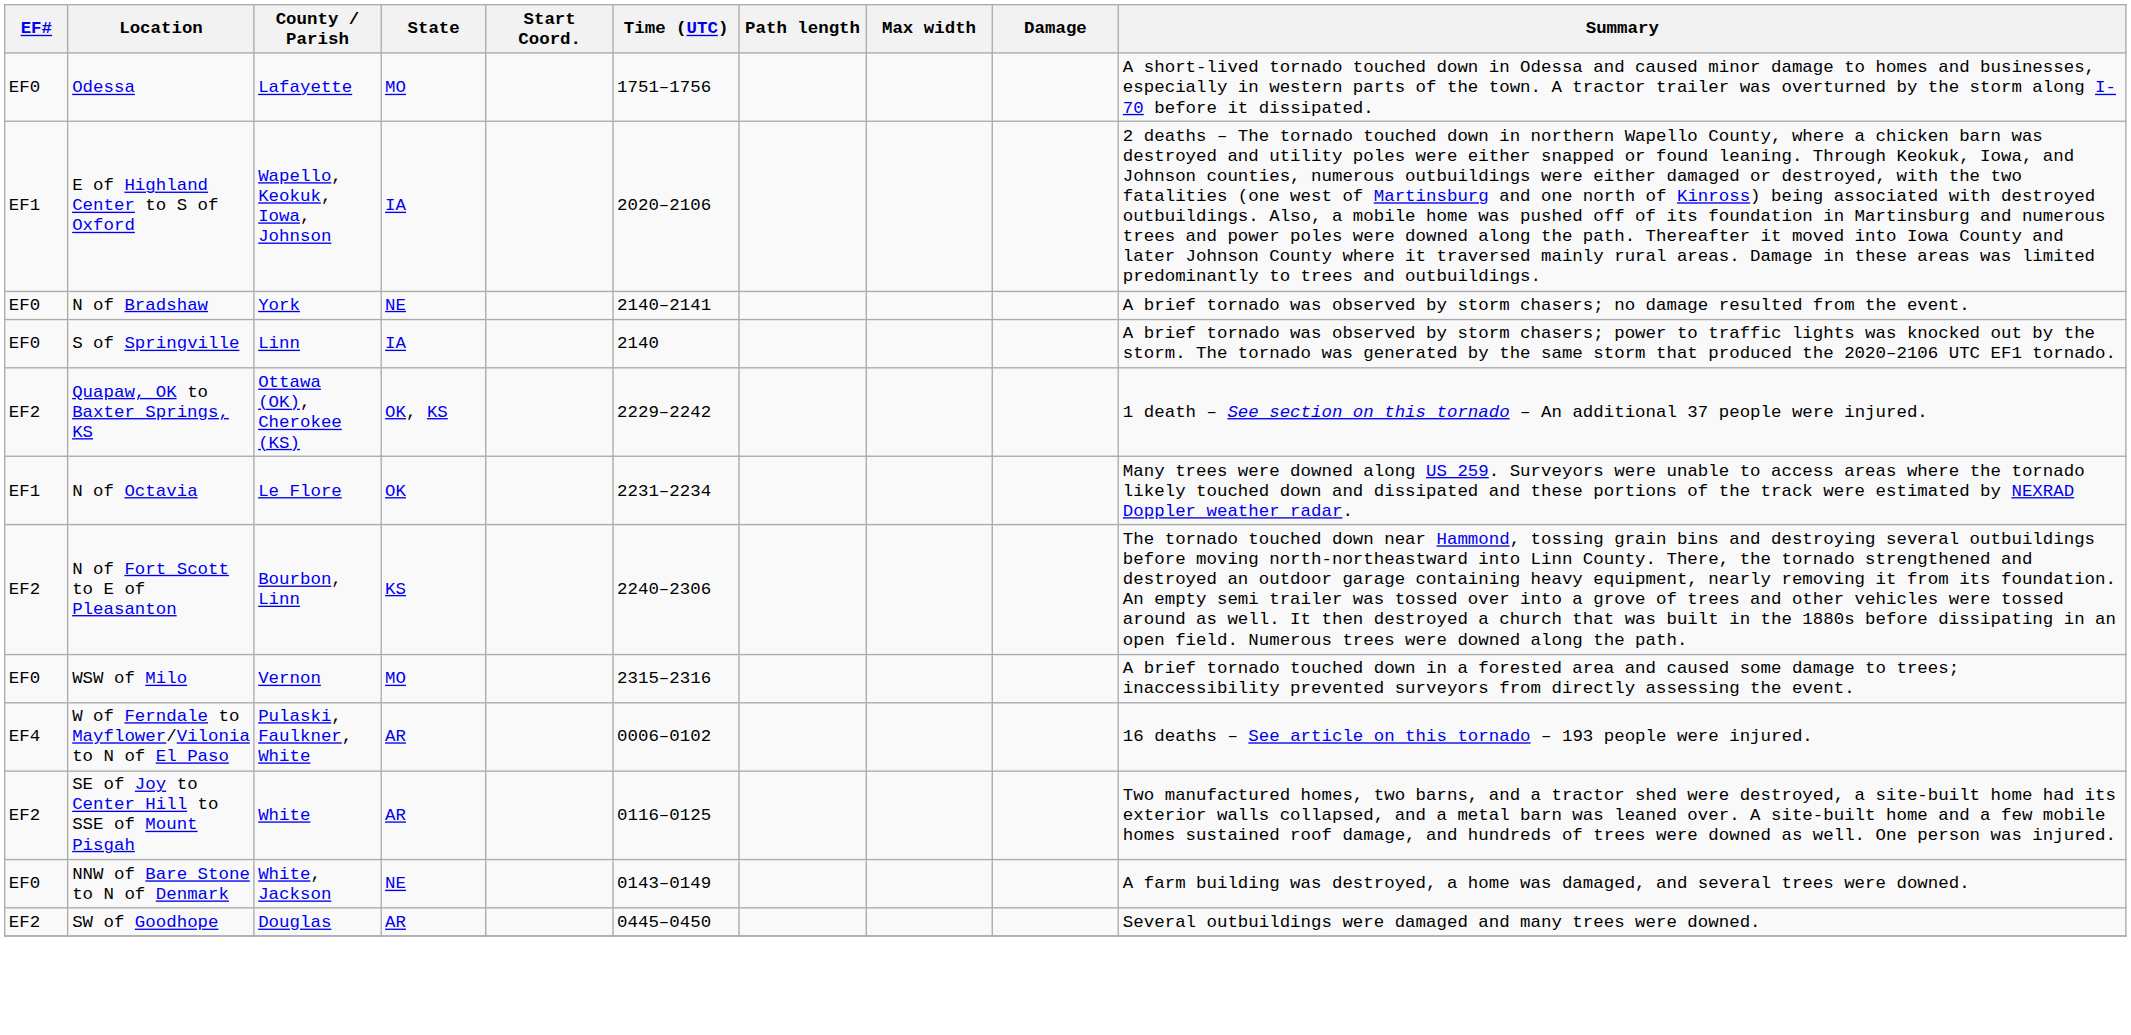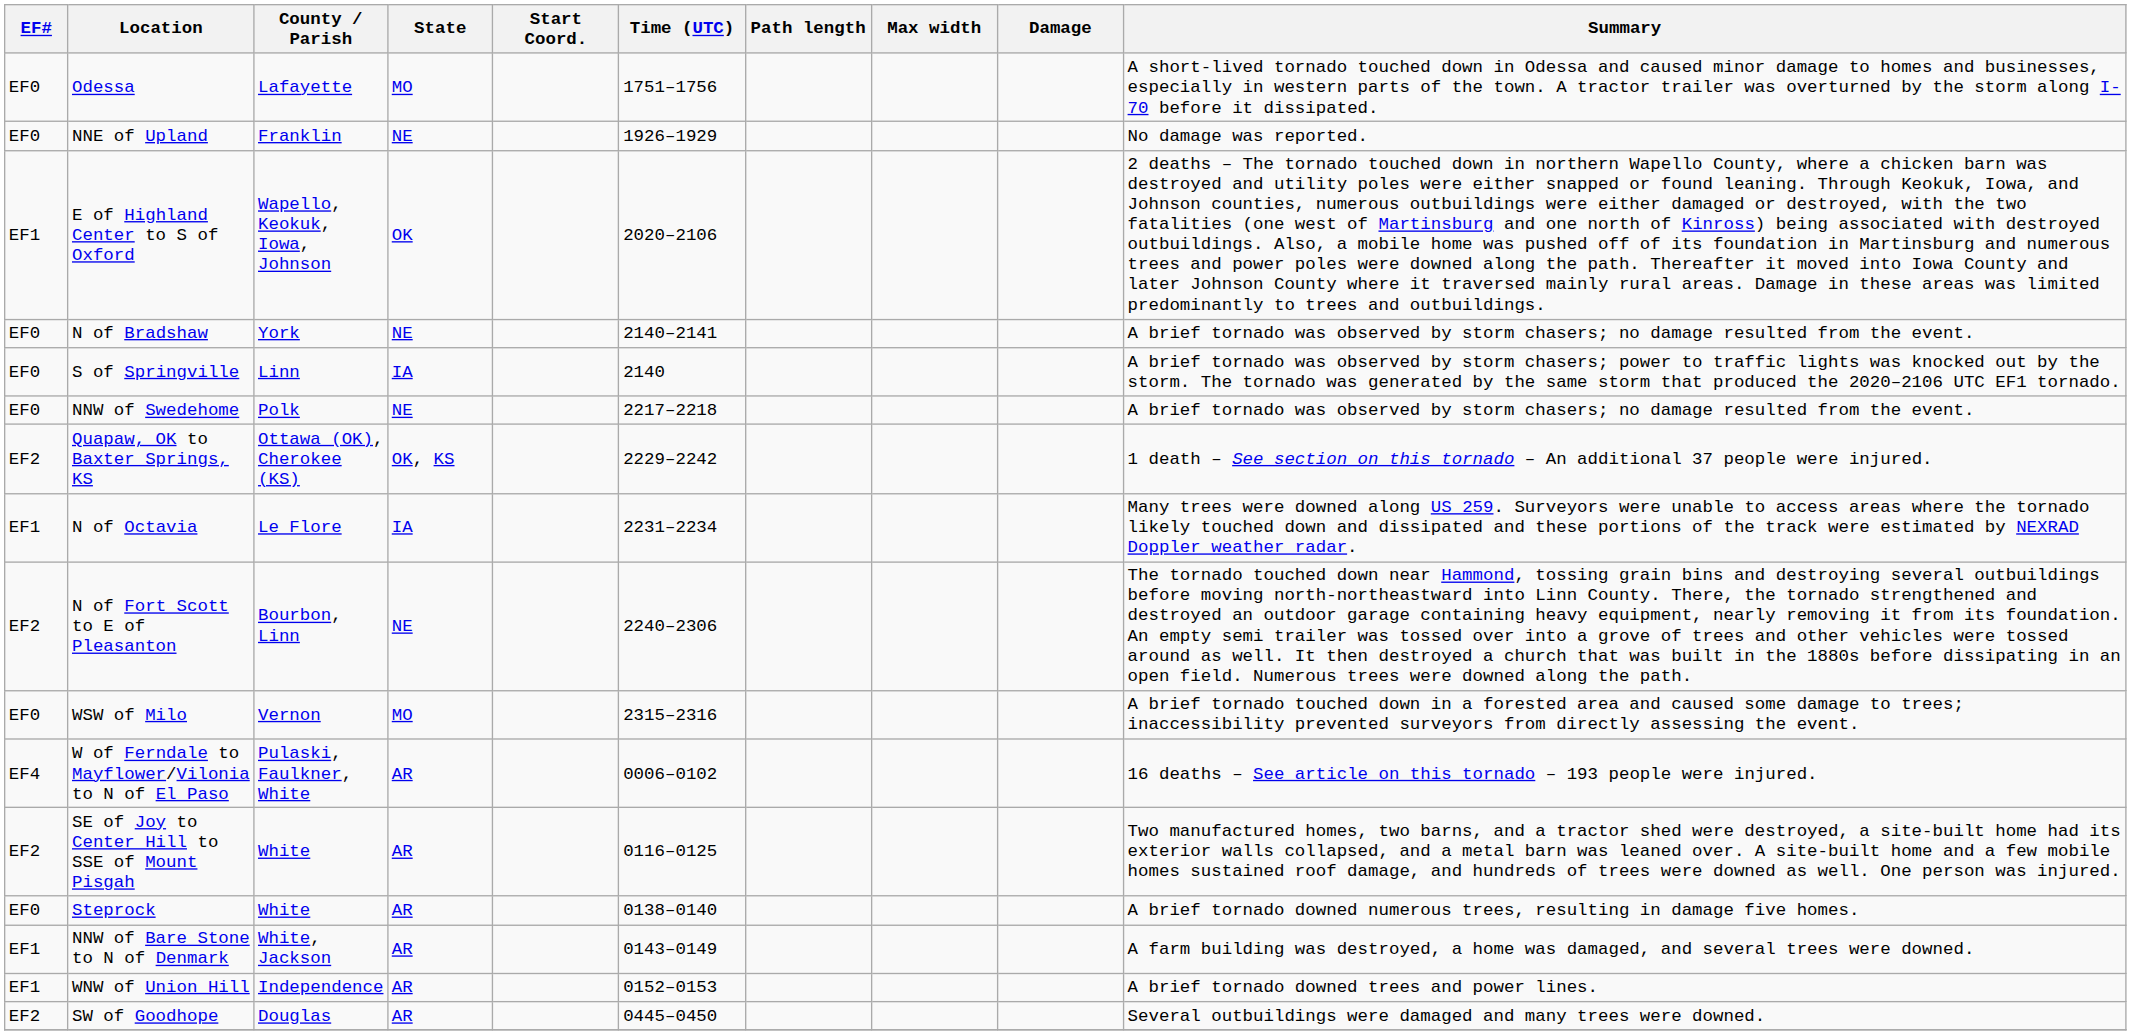+ row: (140, 136)
(396, 206) IA -> (402, 235) OK
+ row: (156, 410)
(396, 491) OK -> (402, 527) IA
(396, 589) KS -> (402, 626) NE
+ row: (114, 911)
(24, 884) EF0 -> (24, 949) EF1
(396, 884) NE -> (402, 949) AR
+ row: (161, 987)
